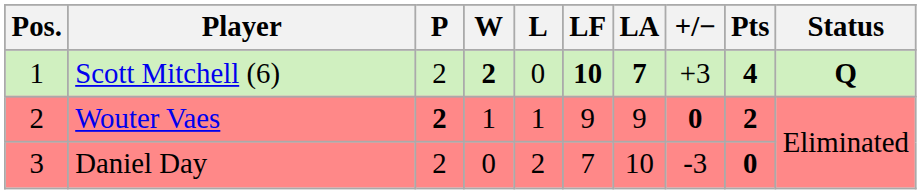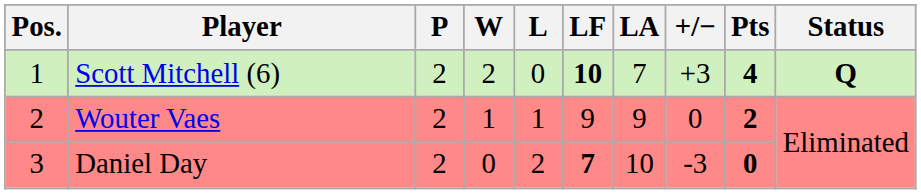(489, 73) bold -> (489, 73) normal
(639, 73) bold -> (639, 73) normal
(439, 118) bold -> (439, 118) normal
(695, 118) bold -> (695, 118) normal
(588, 164) normal -> (588, 164) bold
